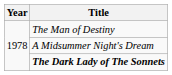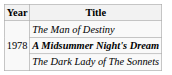(93, 45) normal -> (96, 45) bold
(99, 62) bold -> (96, 62) normal
